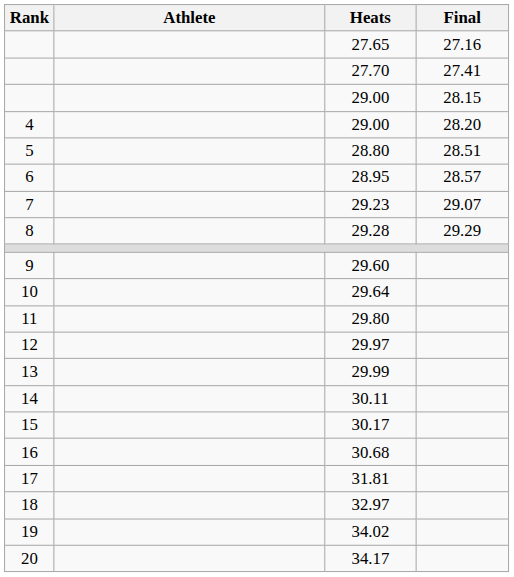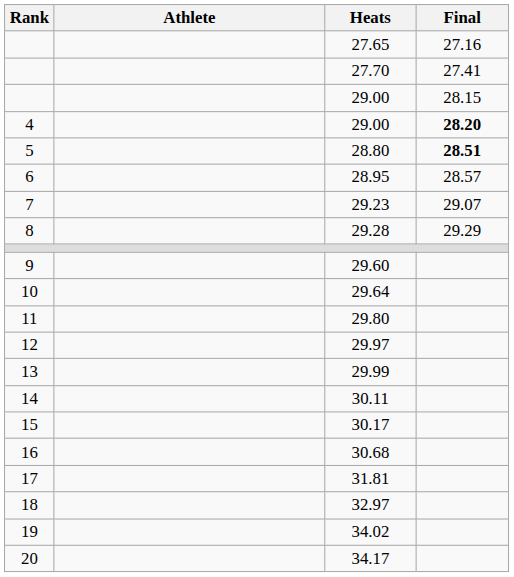(462, 124) normal -> (462, 124) bold
(462, 151) normal -> (462, 151) bold
